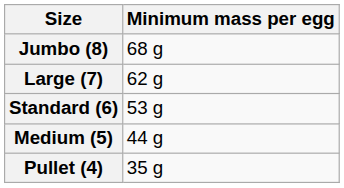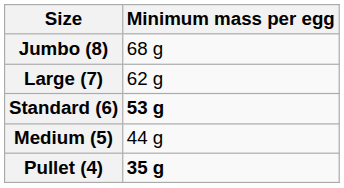(145, 108) normal -> (145, 108) bold
(145, 167) normal -> (145, 167) bold
